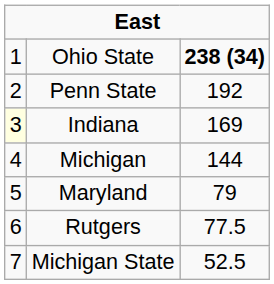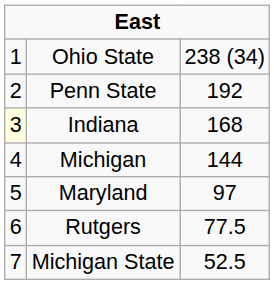(225, 56) bold -> (225, 56) normal
(225, 124) 169 -> (225, 124) 168
(225, 193) 79 -> (225, 193) 97
